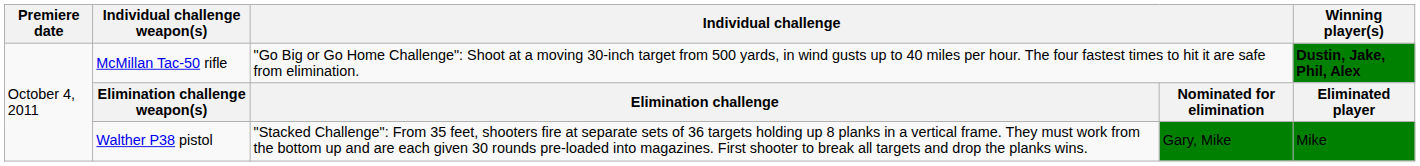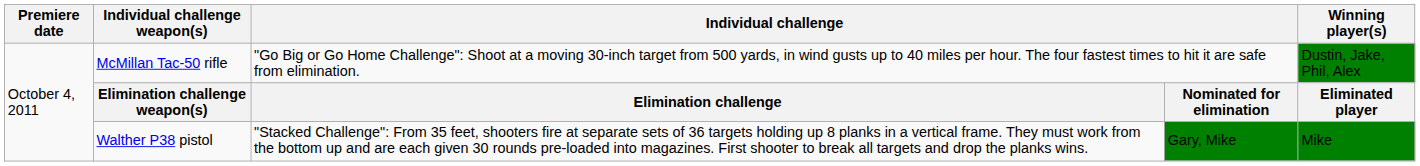(1341, 63) bold -> (1343, 63) normal
